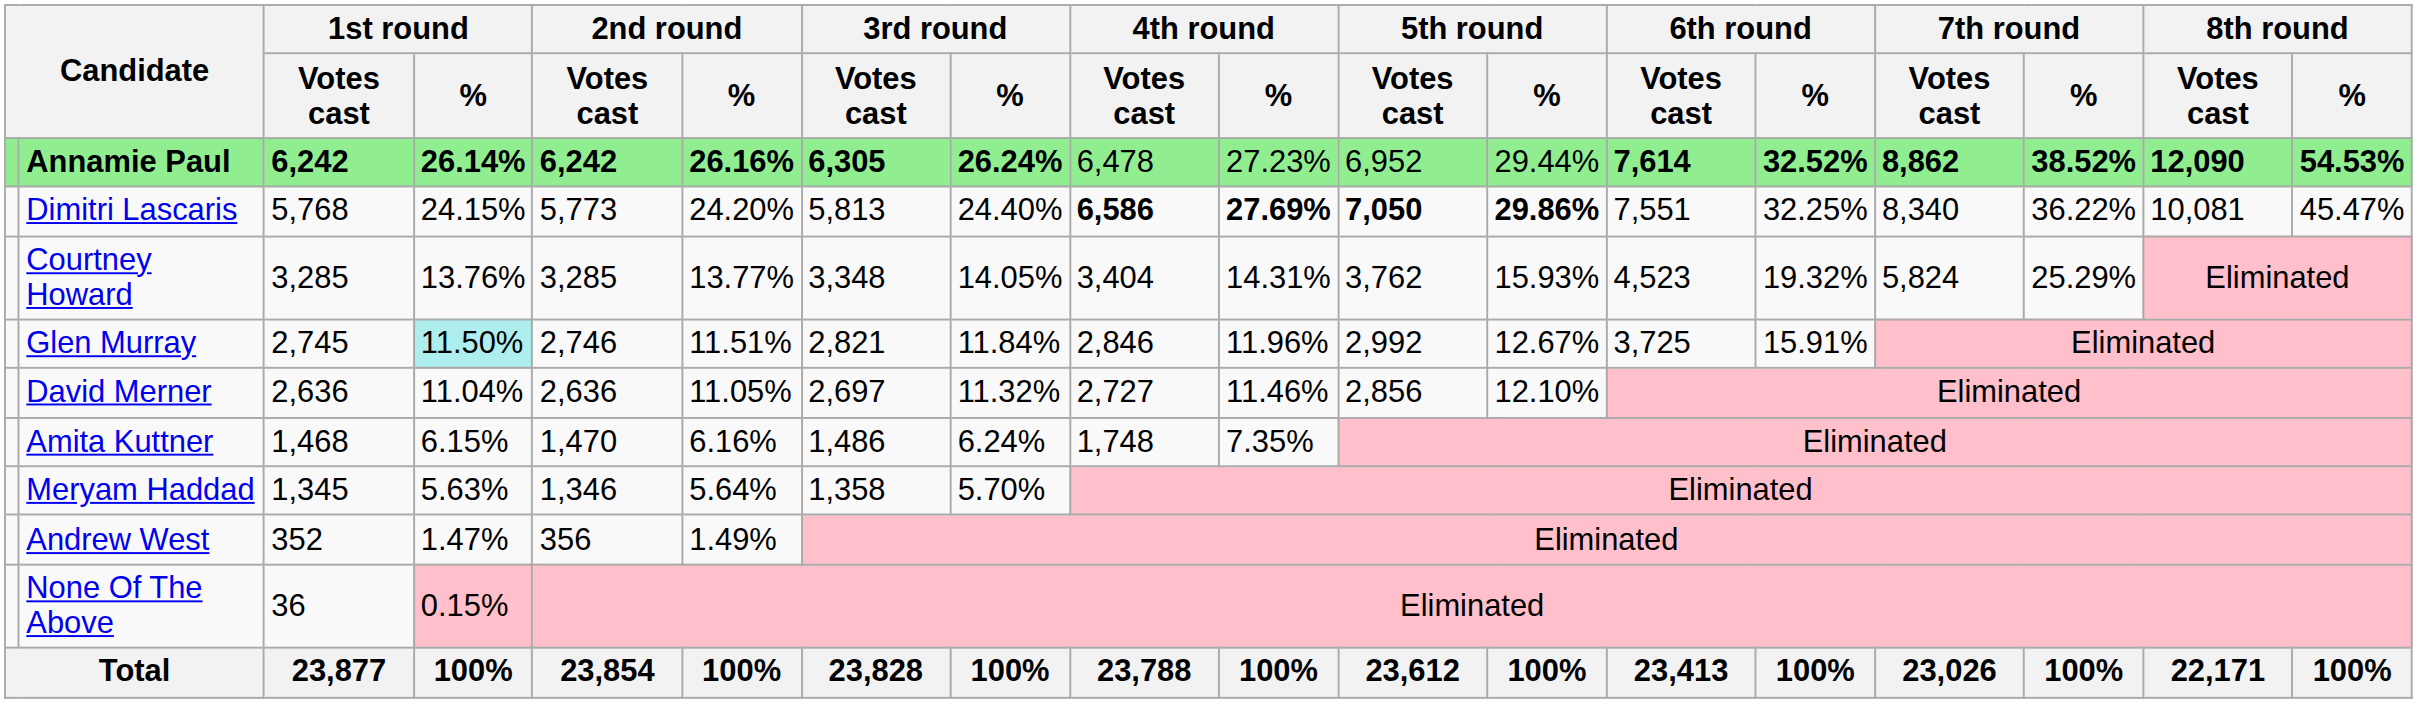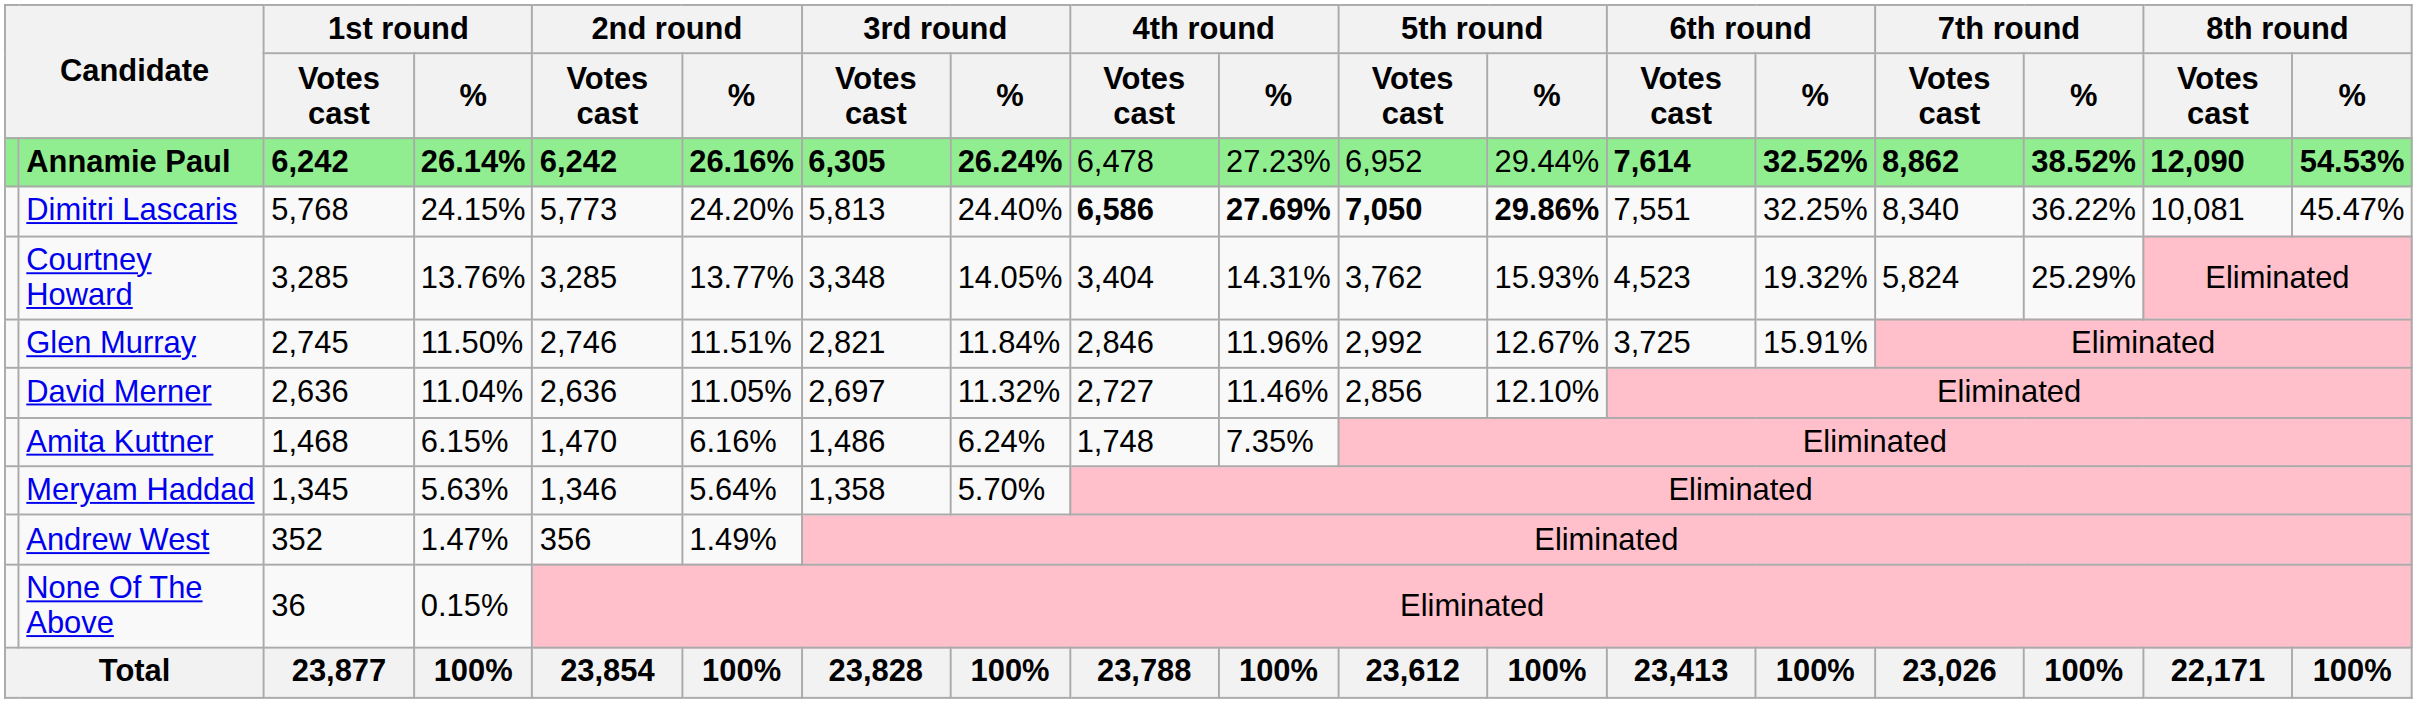(472, 343) paleturquoise background -> (472, 343) no background
(465, 605) pink background -> (465, 605) no background
